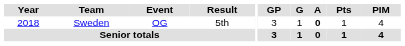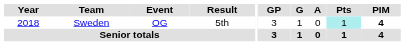(318, 22) bold -> (318, 22) normal
(344, 22) no background -> (344, 22) paleturquoise background
(381, 22) normal -> (381, 22) bold
